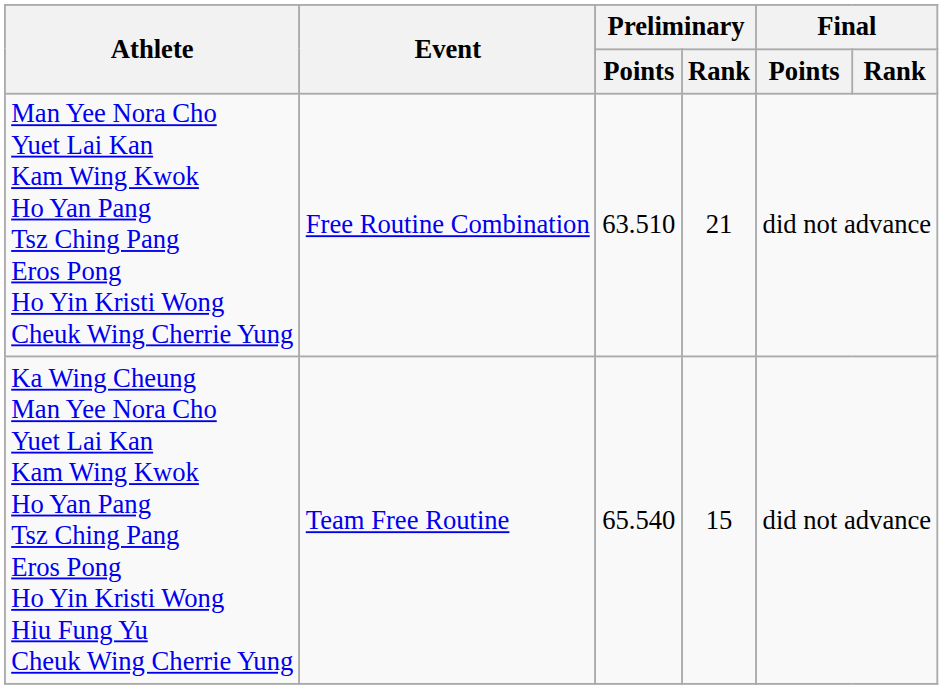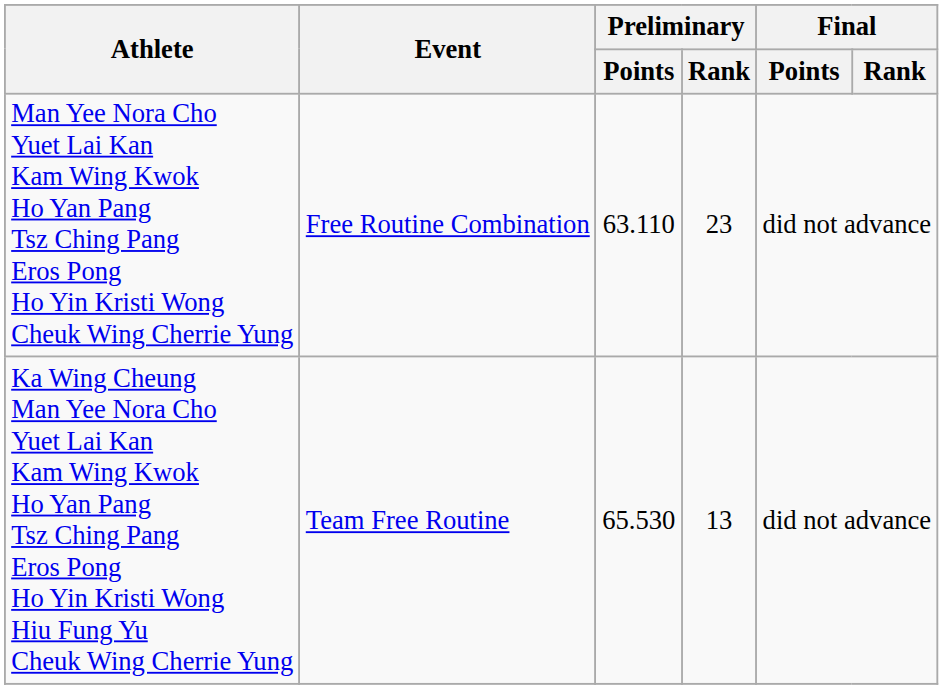(639, 224) 63.510 -> (639, 224) 63.110
(719, 224) 21 -> (719, 224) 23
(639, 520) 65.540 -> (639, 520) 65.530
(719, 520) 15 -> (719, 520) 13
